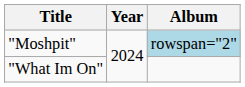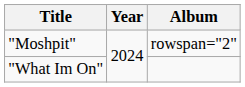(194, 43) lightblue background -> (194, 43) no background
